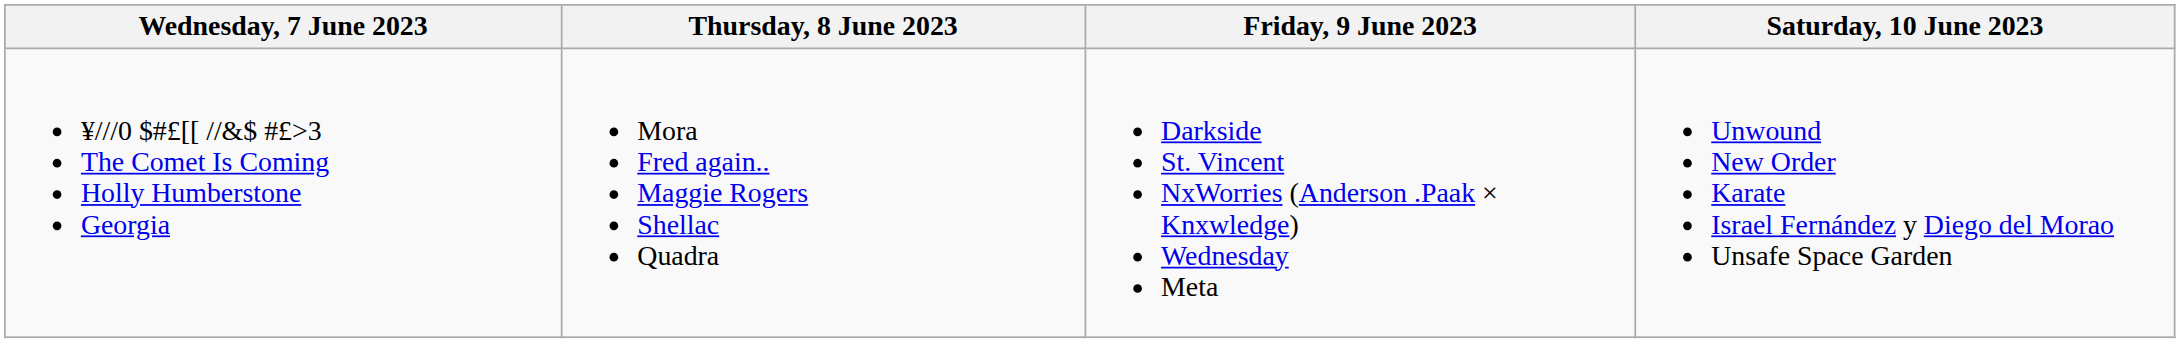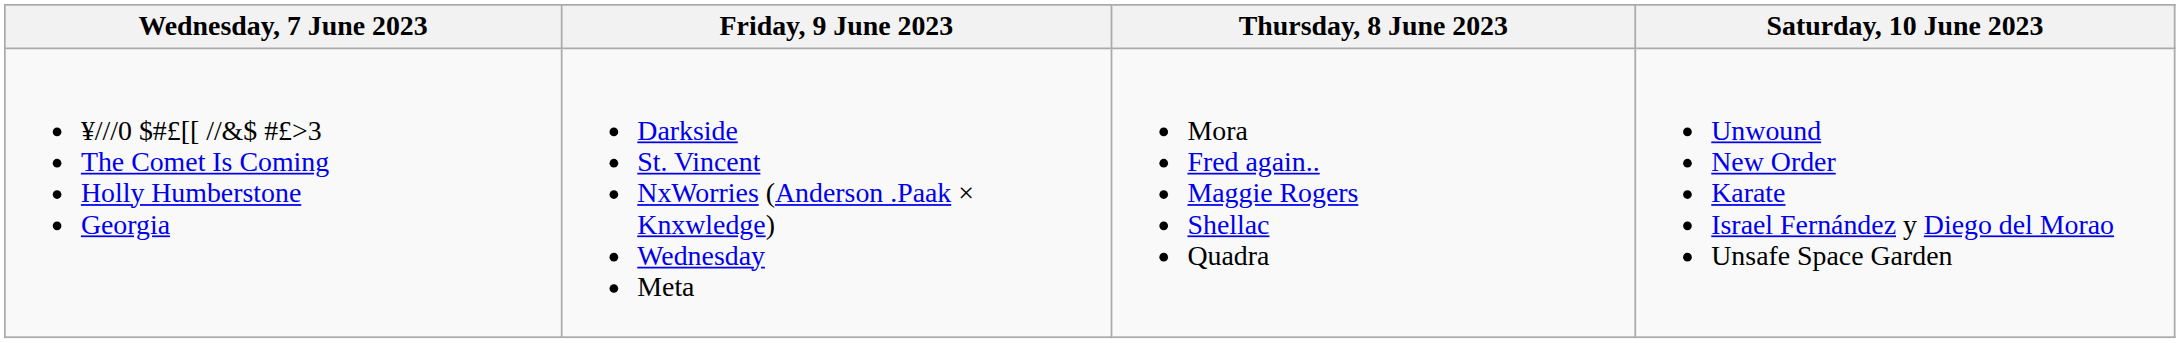columns swapped: (823, 26) <-> (1360, 26)
